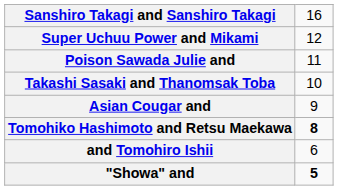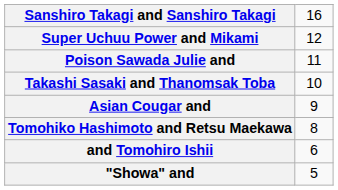(314, 128) bold -> (314, 128) normal
(314, 173) bold -> (314, 173) normal
